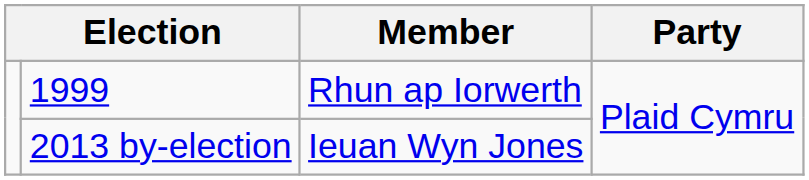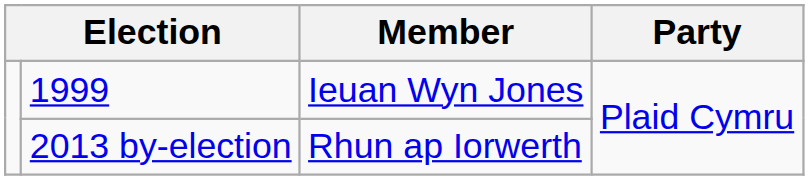(445, 89) Rhun ap Iorwerth -> (446, 89) Ieuan Wyn Jones
(446, 145) Ieuan Wyn Jones -> (445, 145) Rhun ap Iorwerth
